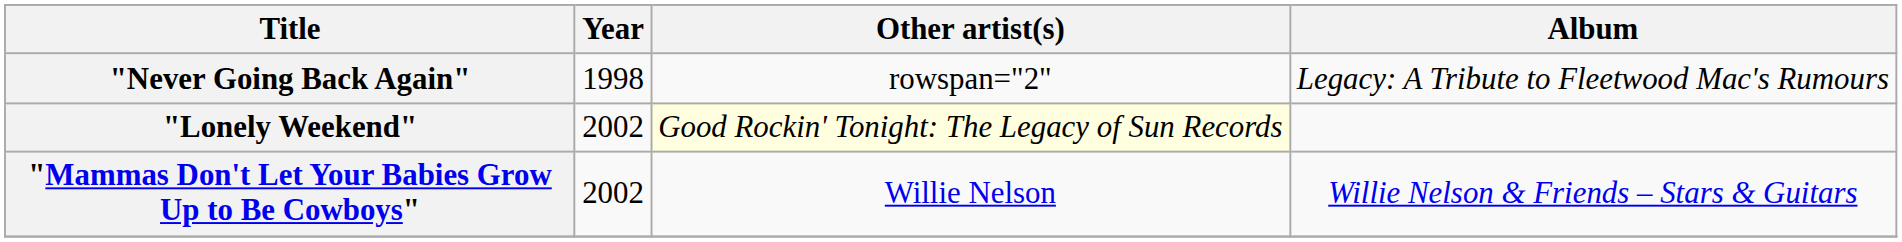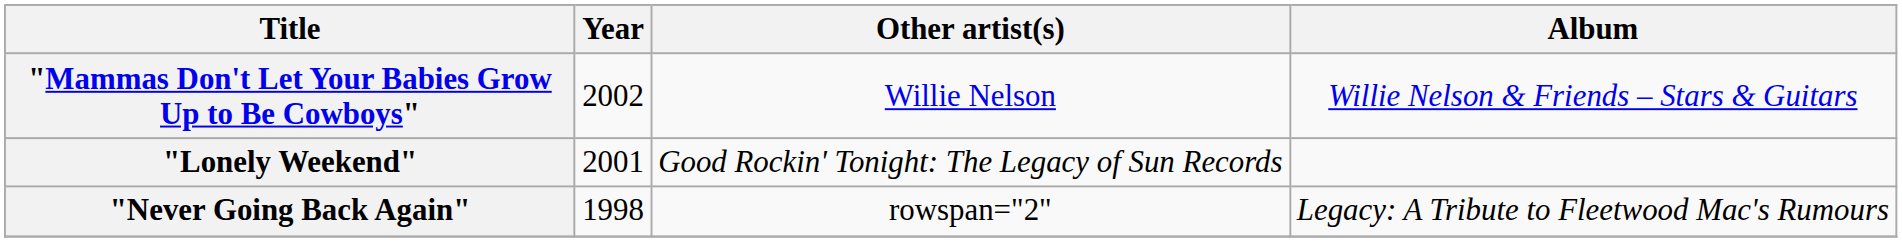rows swapped: (290, 77) <-> (290, 193)
(613, 126) 2002 -> (613, 161) 2001
(970, 126) lightyellow background -> (970, 161) no background
